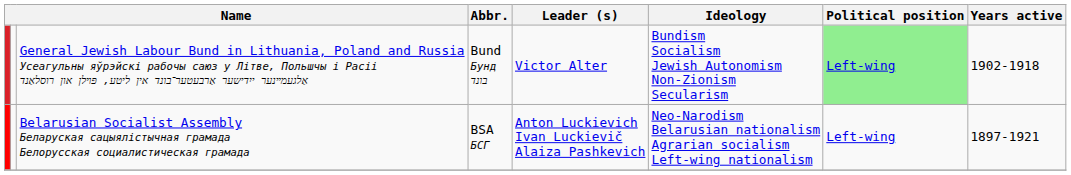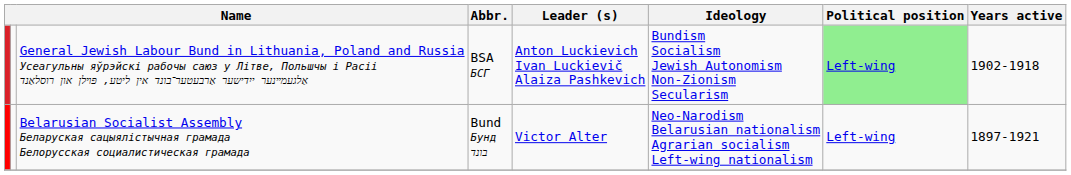(486, 65) Bund Бунд בונד -> (482, 65) BSA БСГ
(561, 65) Victor Alter -> (580, 65) Anton Luckievich Ivan Luckievič Alaiza Pashkevich
(482, 137) BSA БСГ -> (486, 137) Bund Бунд בונד
(580, 137) Anton Luckievich Ivan Luckievič Alaiza Pashkevich -> (561, 137) Victor Alter
